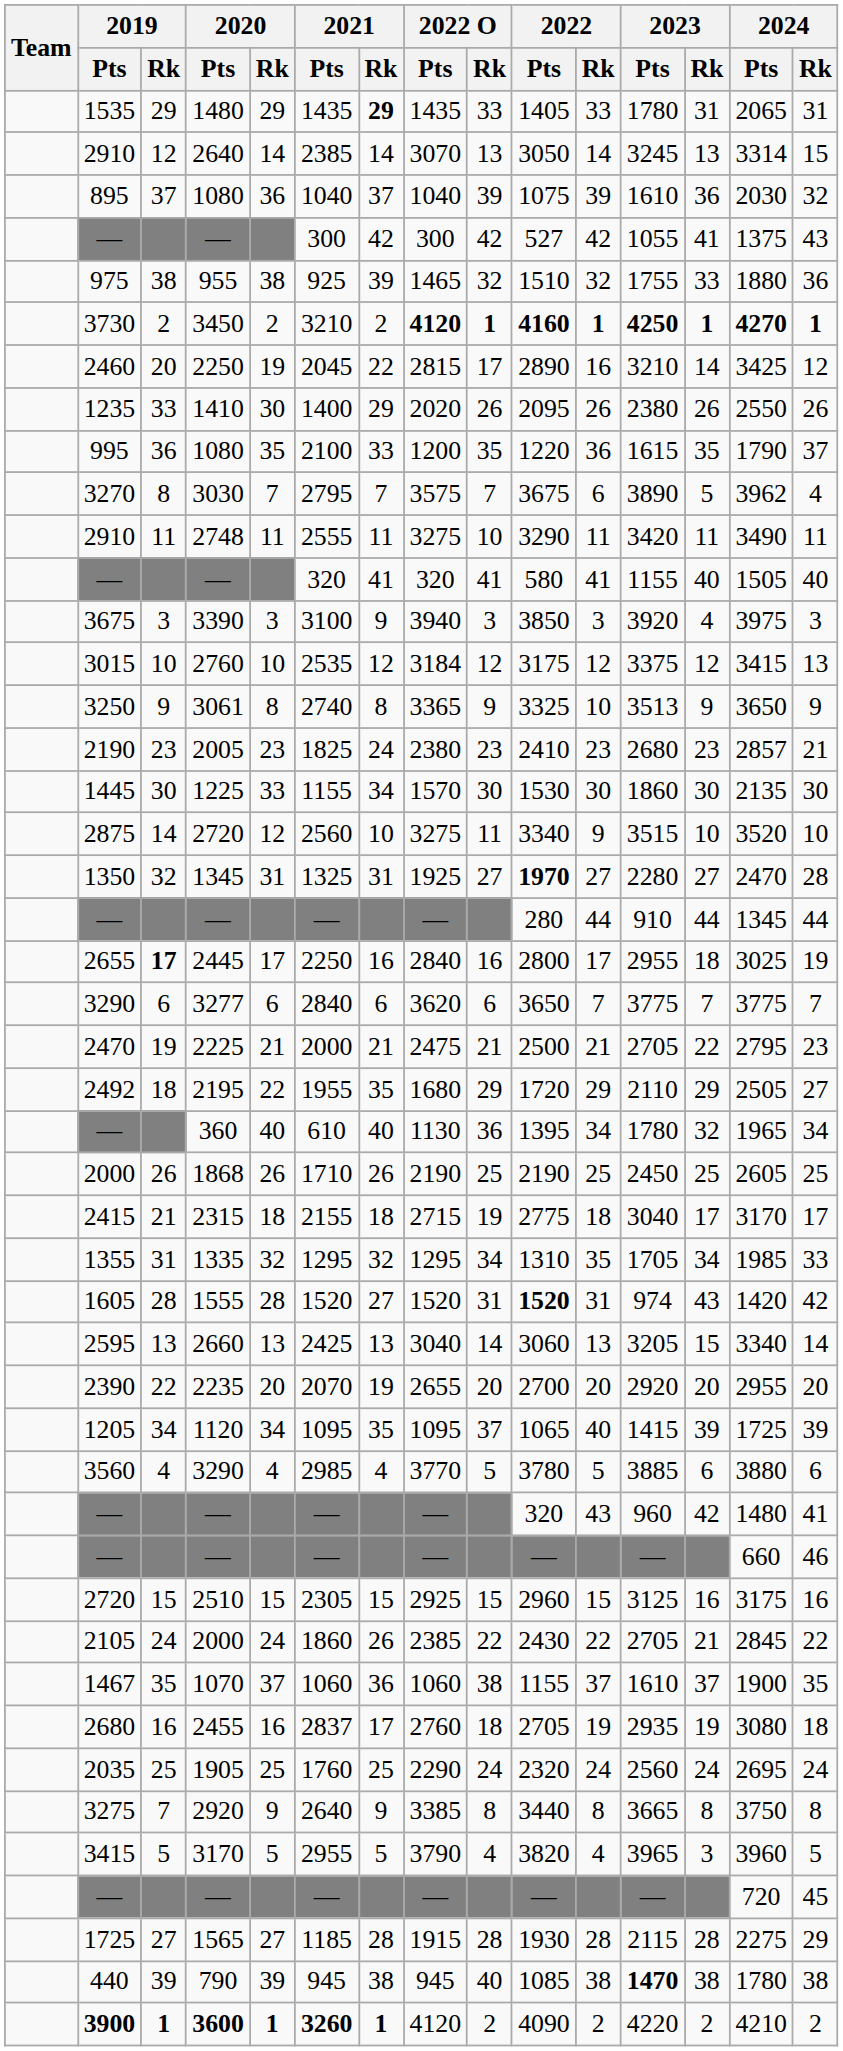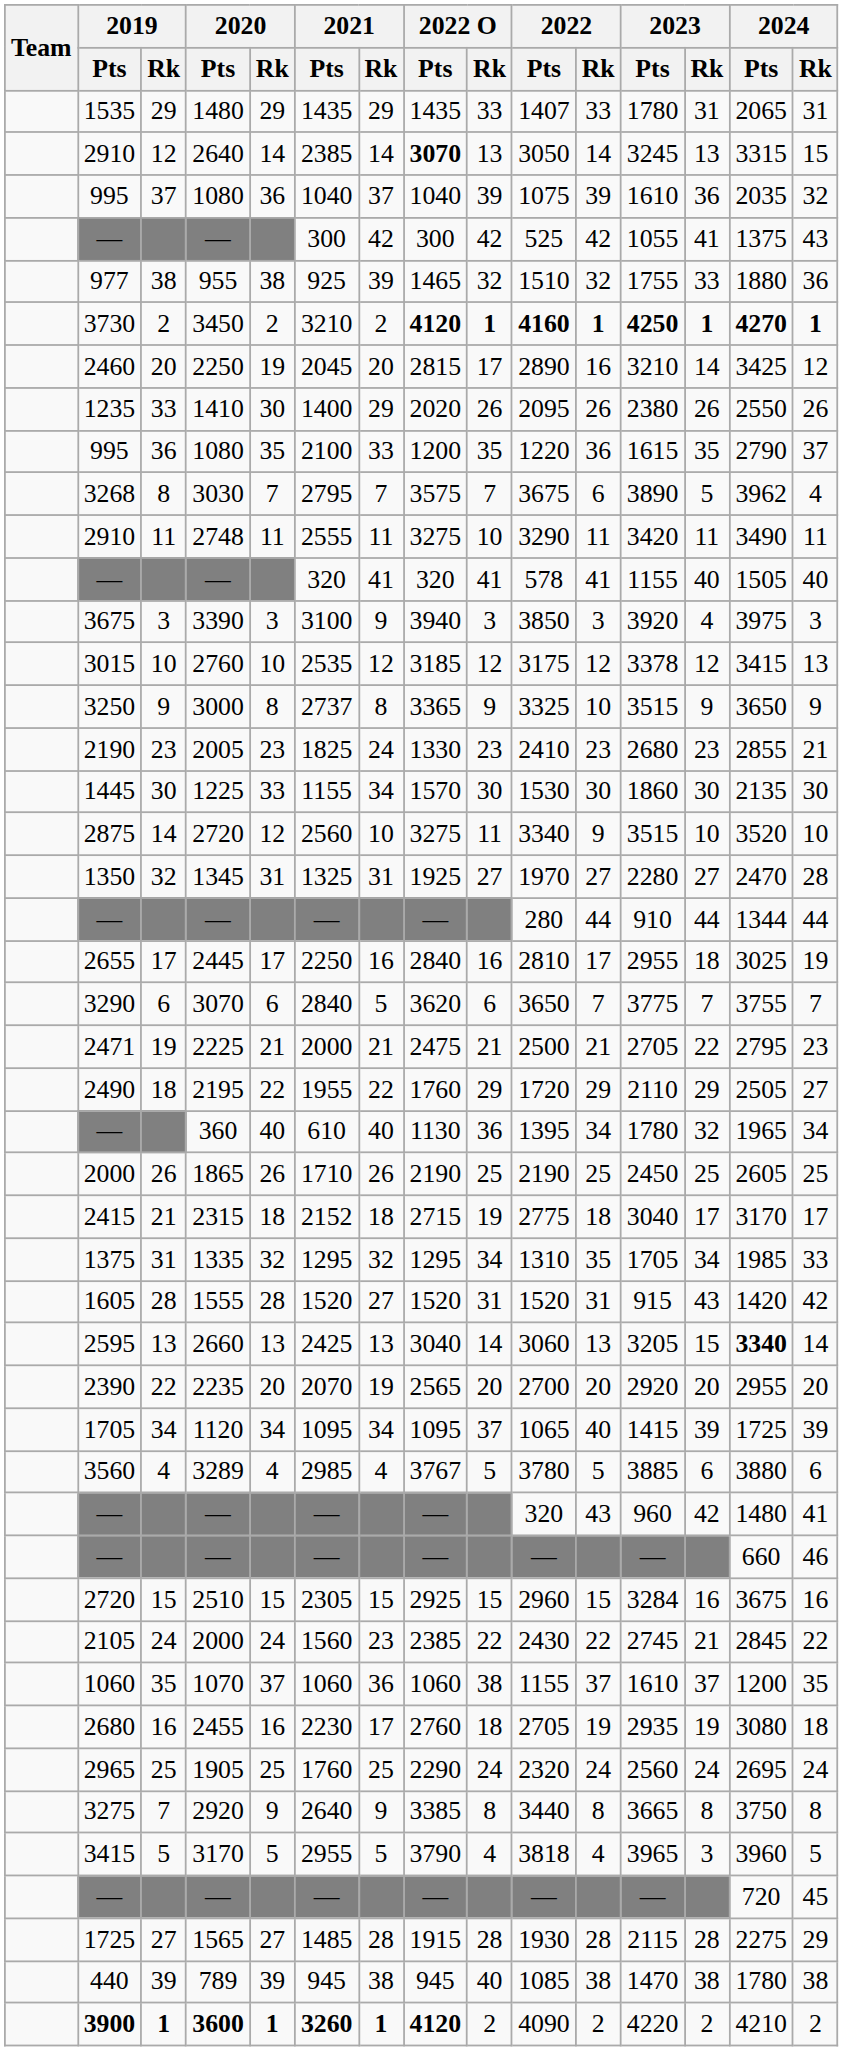(381, 111) bold -> (381, 111) normal
(544, 111) 1405 -> (544, 111) 1407
(435, 153) normal -> (435, 153) bold
(761, 153) 3314 -> (761, 153) 3315
(109, 196) 895 -> (109, 196) 995
(761, 196) 2030 -> (761, 196) 2035
(544, 238) 527 -> (544, 238) 525
(109, 281) 975 -> (109, 281) 977
(381, 366) 22 -> (381, 366) 20
(761, 451) 1790 -> (761, 451) 2790
(109, 493) 3270 -> (109, 493) 3268
(544, 578) 580 -> (544, 578) 578
(435, 663) 3184 -> (435, 663) 3185
(653, 663) 3375 -> (653, 663) 3378
(218, 706) 3061 -> (218, 706) 3000
(327, 706) 2740 -> (327, 706) 2737
(653, 706) 3513 -> (653, 706) 3515
(435, 748) 2380 -> (435, 748) 1330
(761, 748) 2857 -> (761, 748) 2855
(544, 876) bold -> (544, 876) normal
(761, 918) 1345 -> (761, 918) 1344
(164, 961) bold -> (164, 961) normal
(544, 961) 2800 -> (544, 961) 2810
(218, 1003) 3277 -> (218, 1003) 3070
(381, 1003) 6 -> (381, 1003) 5
(761, 1003) 3775 -> (761, 1003) 3755
(109, 1046) 2470 -> (109, 1046) 2471
(109, 1088) 2492 -> (109, 1088) 2490
(381, 1088) 35 -> (381, 1088) 22
(435, 1088) 1680 -> (435, 1088) 1760
(218, 1173) 1868 -> (218, 1173) 1865
(327, 1216) 2155 -> (327, 1216) 2152
(109, 1259) 1355 -> (109, 1259) 1375
(544, 1301) bold -> (544, 1301) normal
(653, 1301) 974 -> (653, 1301) 915
(761, 1344) normal -> (761, 1344) bold
(435, 1386) 2655 -> (435, 1386) 2565
(109, 1429) 1205 -> (109, 1429) 1705
(381, 1429) 35 -> (381, 1429) 34
(218, 1471) 3290 -> (218, 1471) 3289
(435, 1471) 3770 -> (435, 1471) 3767
(653, 1599) 3125 -> (653, 1599) 3284
(761, 1599) 3175 -> (761, 1599) 3675
(327, 1641) 1860 -> (327, 1641) 1560
(381, 1641) 26 -> (381, 1641) 23
(653, 1641) 2705 -> (653, 1641) 2745
(109, 1684) 1467 -> (109, 1684) 1060
(761, 1684) 1900 -> (761, 1684) 1200
(327, 1726) 2837 -> (327, 1726) 2230
(109, 1769) 2035 -> (109, 1769) 2965
(544, 1854) 3820 -> (544, 1854) 3818
(327, 1939) 1185 -> (327, 1939) 1485
(218, 1981) 790 -> (218, 1981) 789
(653, 1981) bold -> (653, 1981) normal
(435, 2024) normal -> (435, 2024) bold
